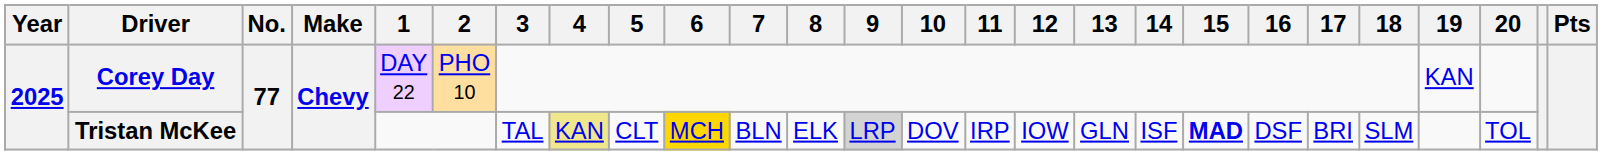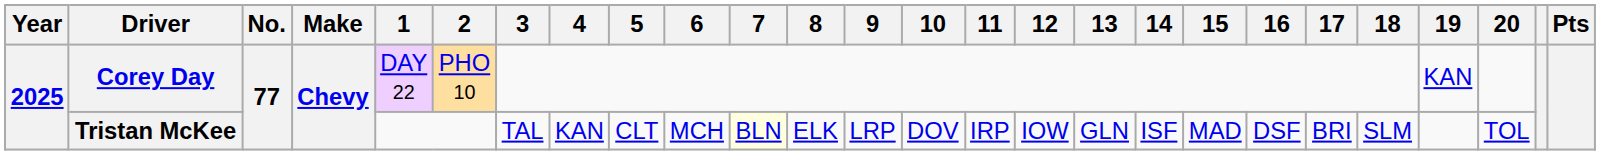(579, 131) khaki background -> (579, 131) no background
(697, 131) gold background -> (697, 131) no background
(759, 131) no background -> (759, 131) lightyellow background
(873, 131) lightgrey background -> (873, 131) no background
(1216, 131) bold -> (1215, 131) normal
